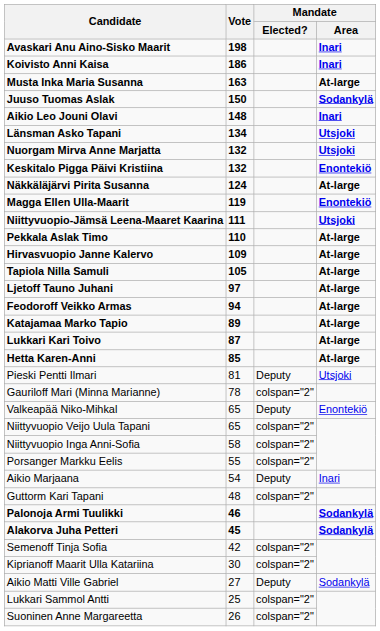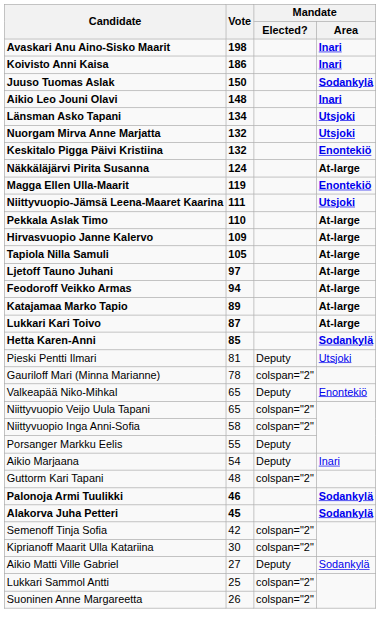- row: (75, 82)
(339, 358) At-large -> (346, 340) Sodankylä
(285, 461) colspan="2" -> (273, 444) Deputy
